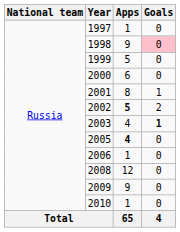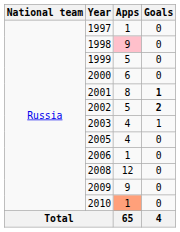(128, 44) no background -> (128, 44) pink background
(159, 44) pink background -> (159, 44) no background
(159, 92) normal -> (159, 92) bold
(128, 108) bold -> (128, 108) normal
(159, 108) normal -> (159, 108) bold
(159, 124) bold -> (159, 124) normal
(128, 139) bold -> (128, 139) normal
(128, 203) no background -> (128, 203) lightsalmon background
